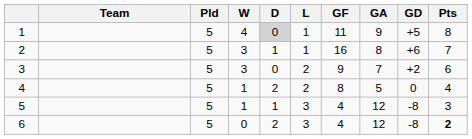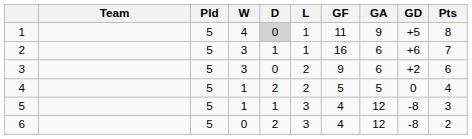(379, 50) 8 -> (379, 50) 6
(379, 69) 7 -> (379, 69) 6
(340, 87) 8 -> (340, 87) 5
(448, 124) bold -> (448, 124) normal
